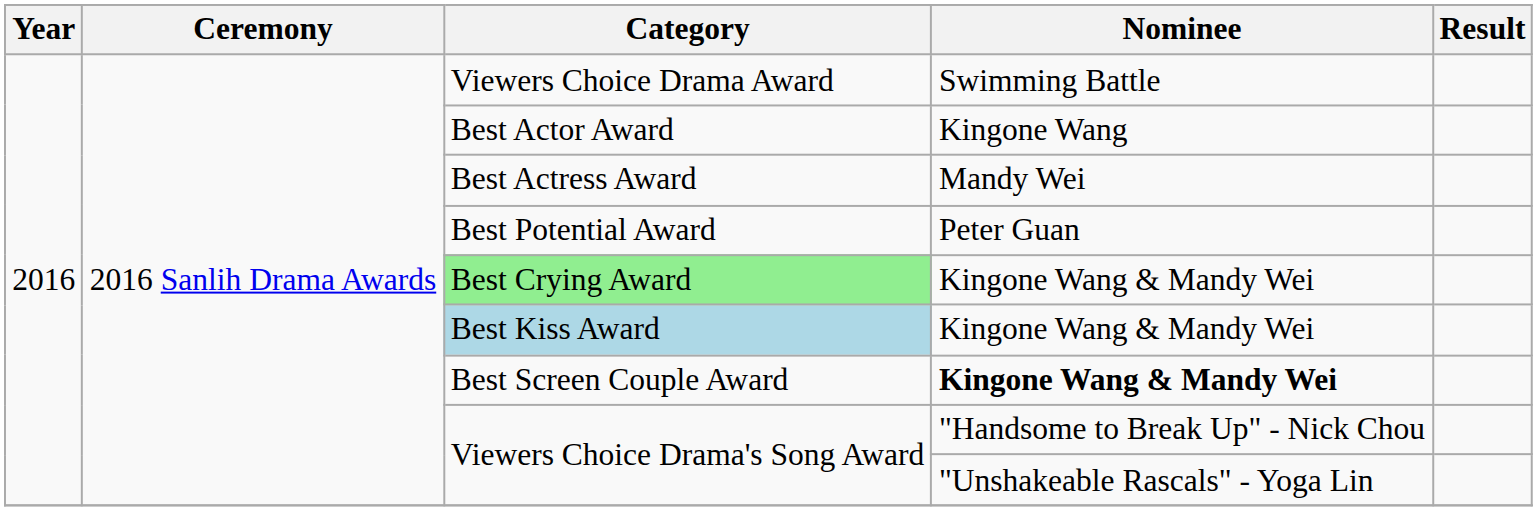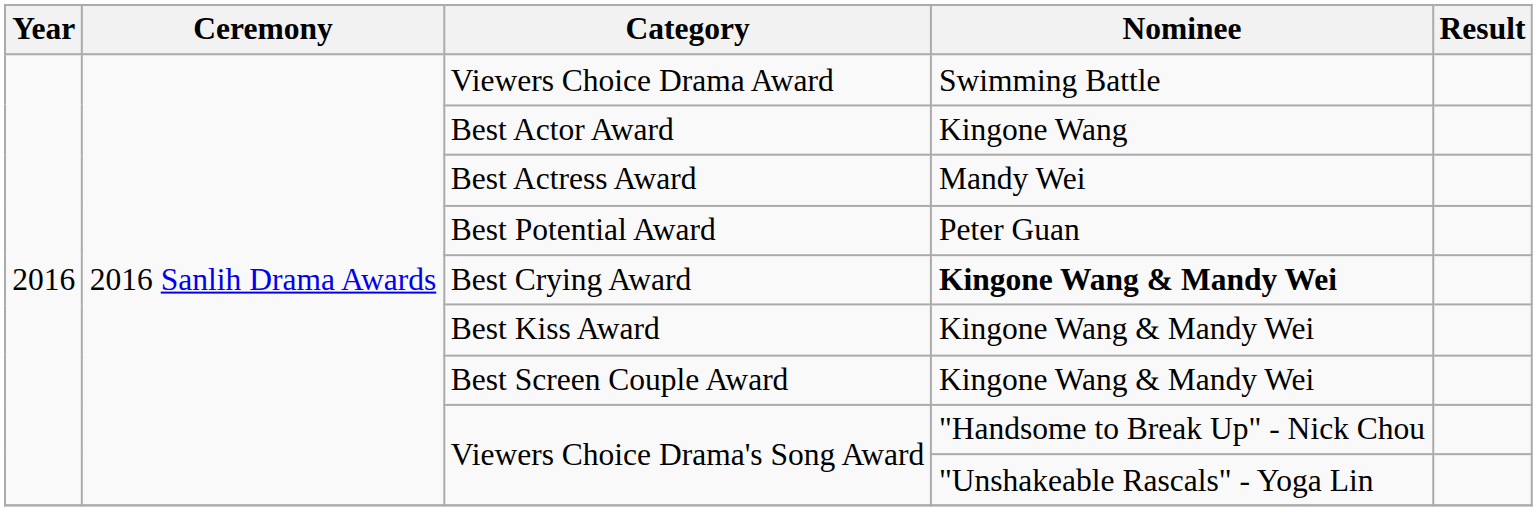(571, 279) lightgreen background -> (571, 279) no background
(1127, 279) normal -> (1138, 279) bold
(555, 329) lightblue background -> (555, 329) no background
(1138, 379) bold -> (1127, 379) normal
